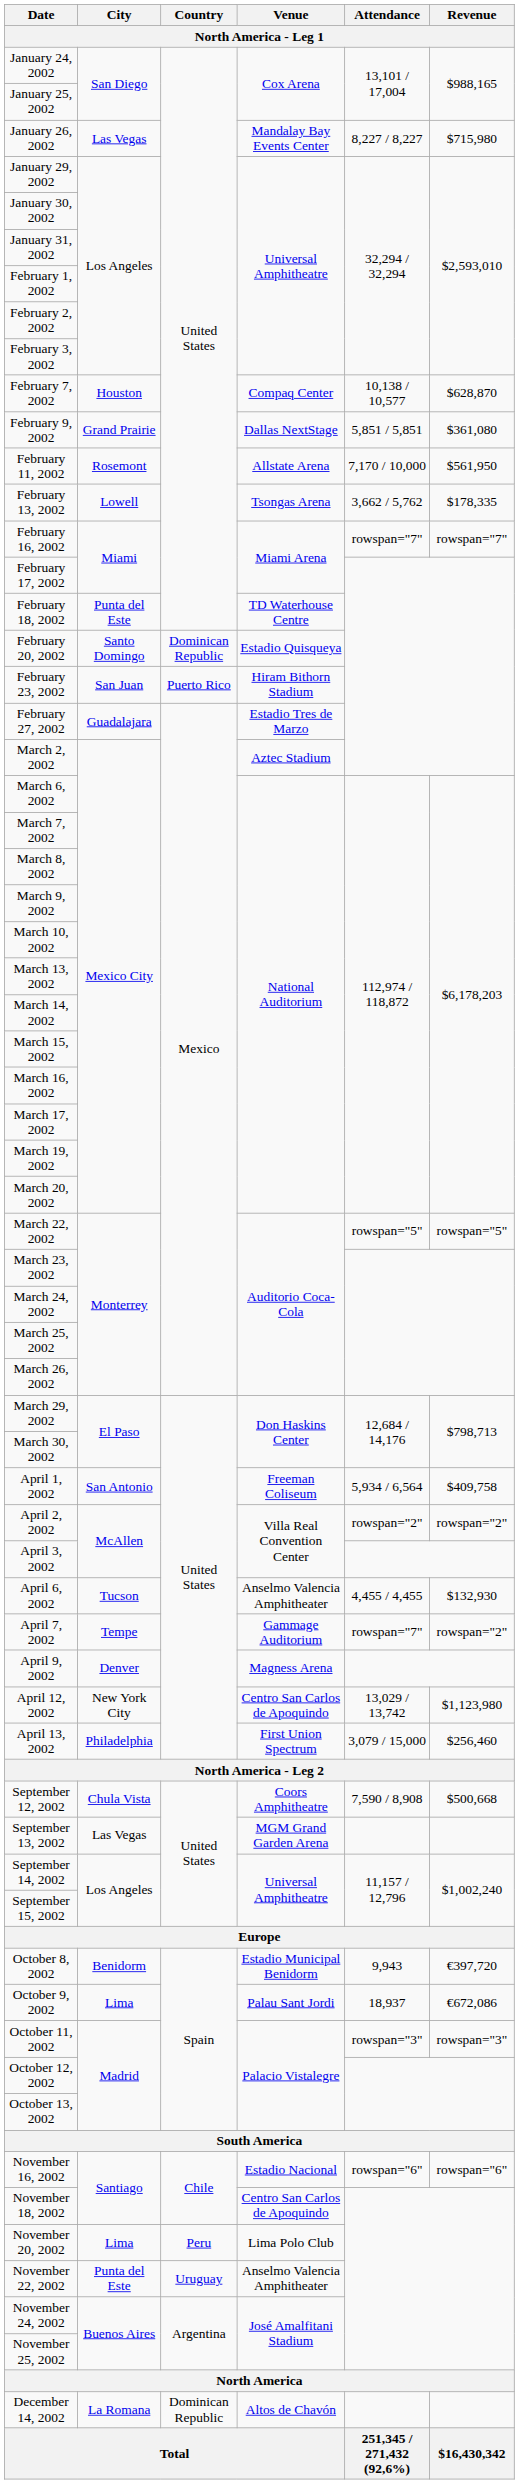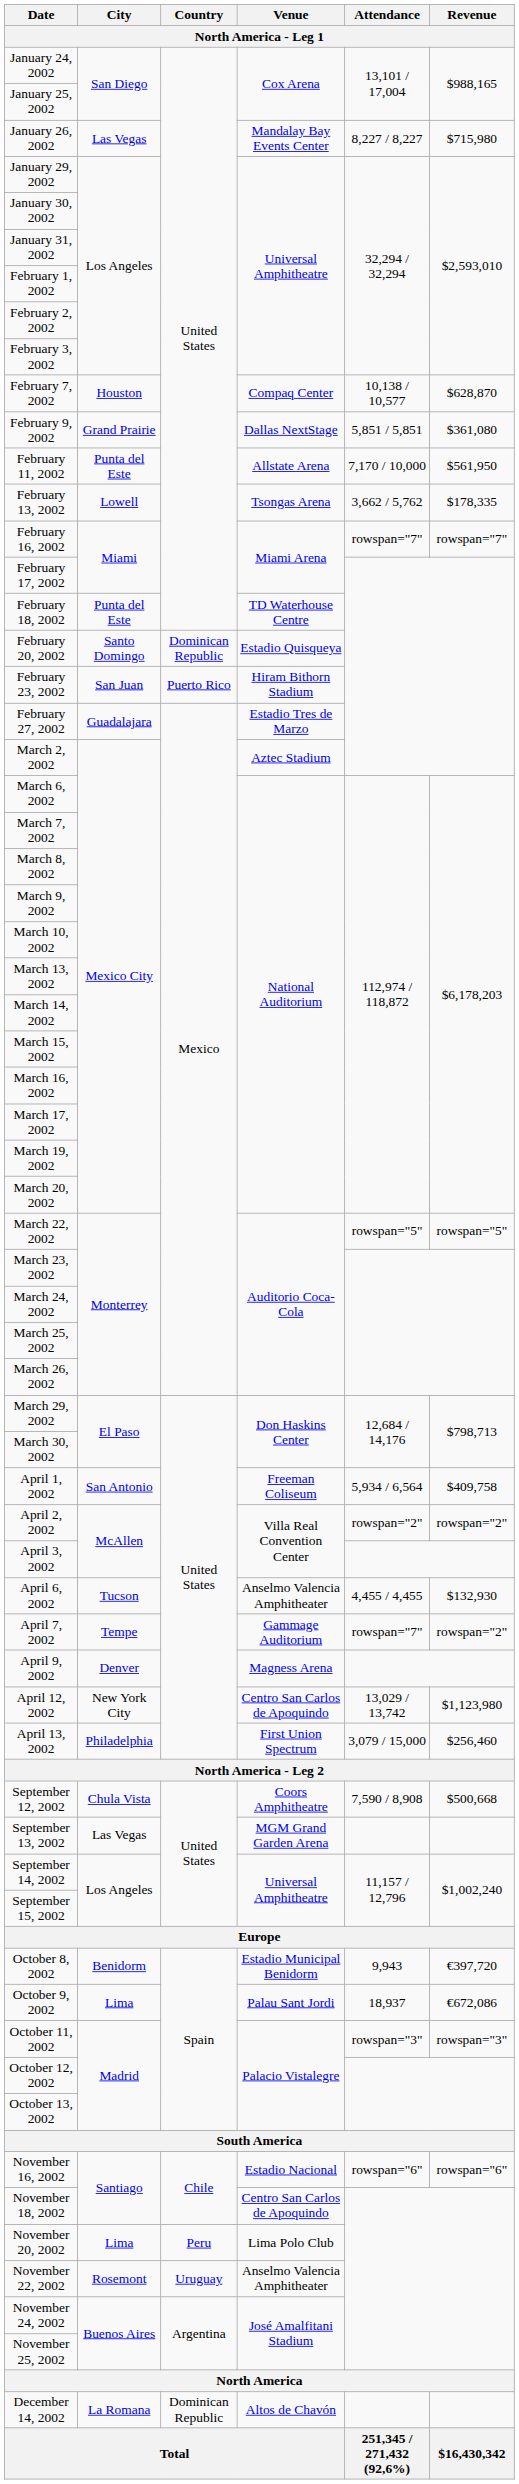(119, 466) Rosemont -> (119, 466) Punta del Este
(119, 2278) Punta del Este -> (119, 2278) Rosemont
